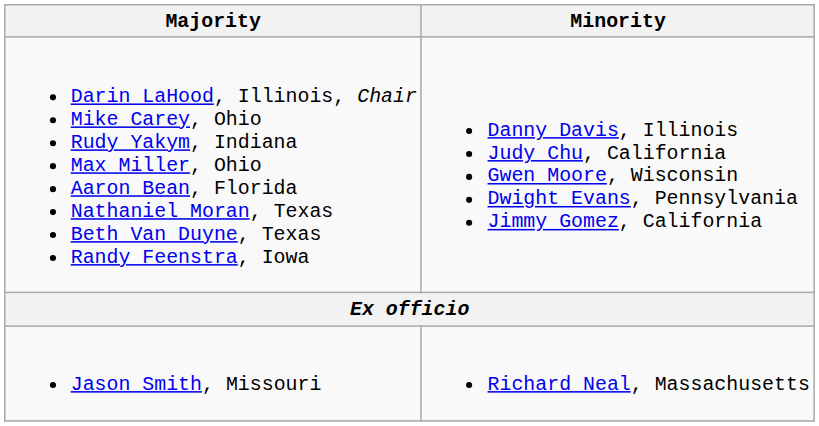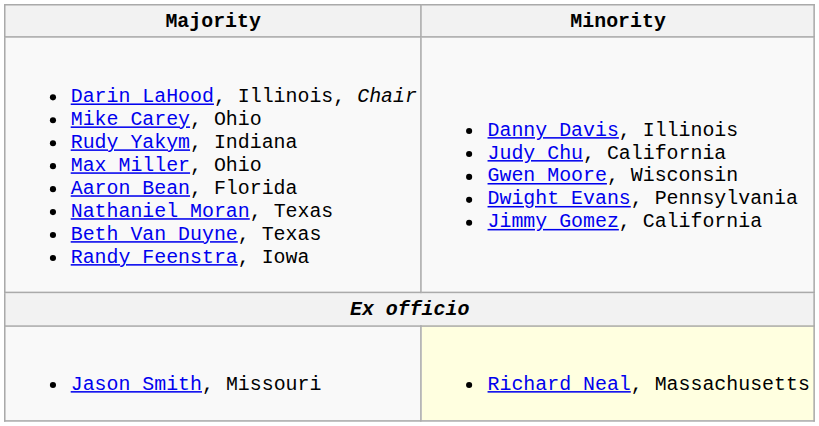(618, 384) no background -> (618, 384) lightyellow background
